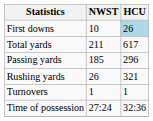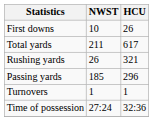(128, 28) lightblue background -> (128, 28) no background
rows swapped: (36, 76) <-> (34, 60)
